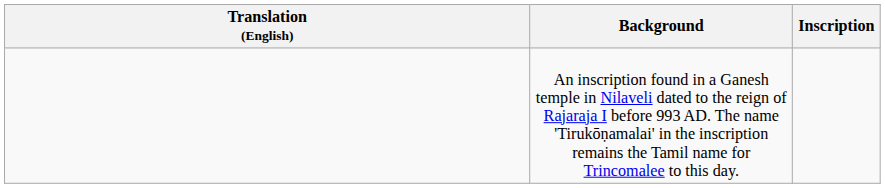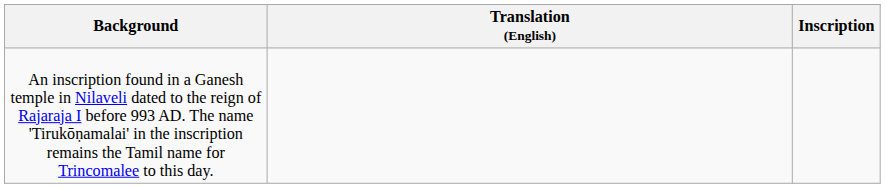columns swapped: (661, 26) <-> (267, 26)
